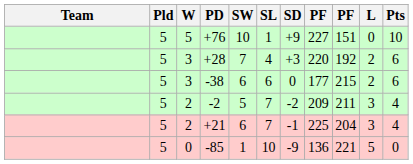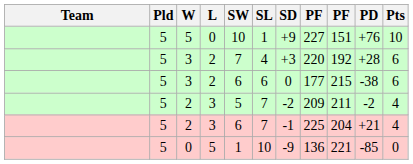columns swapped: (371, 15) <-> (214, 15)
